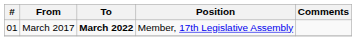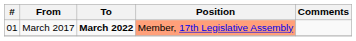(216, 28) no background -> (216, 28) lightsalmon background
